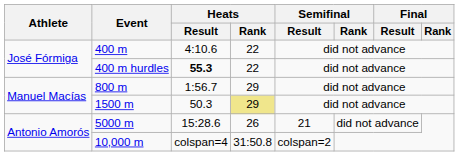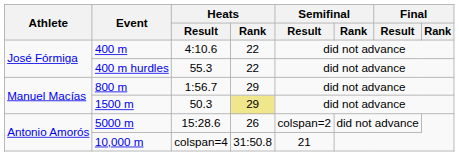(201, 68) bold -> (201, 68) normal
(304, 124) 21 -> (304, 124) colspan=2
(304, 142) colspan=2 -> (304, 142) 21
